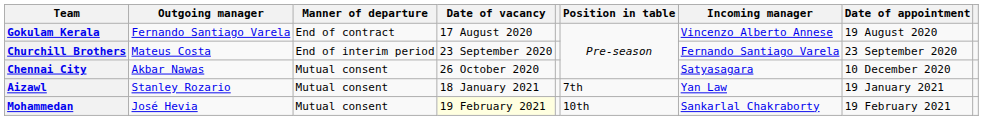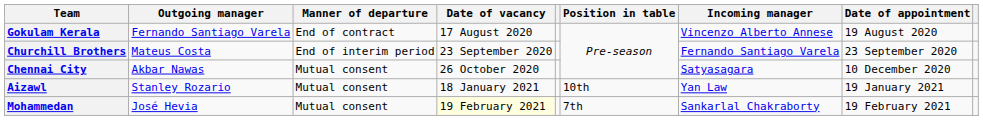(573, 87) 7th -> (576, 87) 10th
(576, 106) 10th -> (573, 106) 7th
